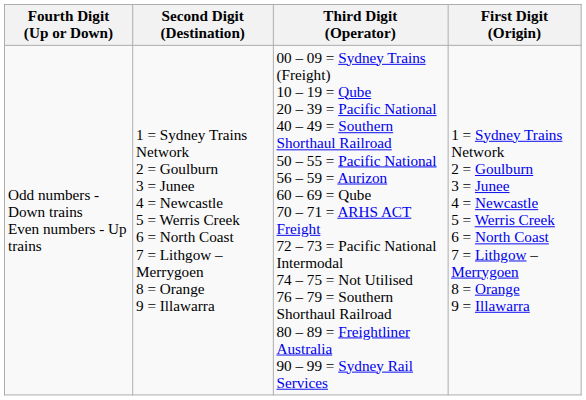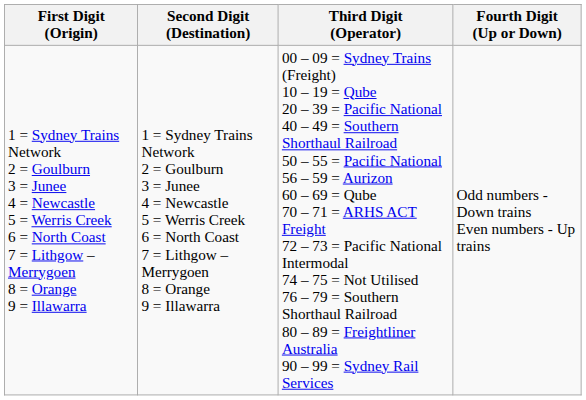columns swapped: (514, 25) <-> (68, 25)
